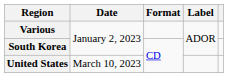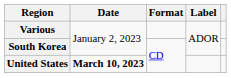(107, 64) normal -> (108, 64) bold
